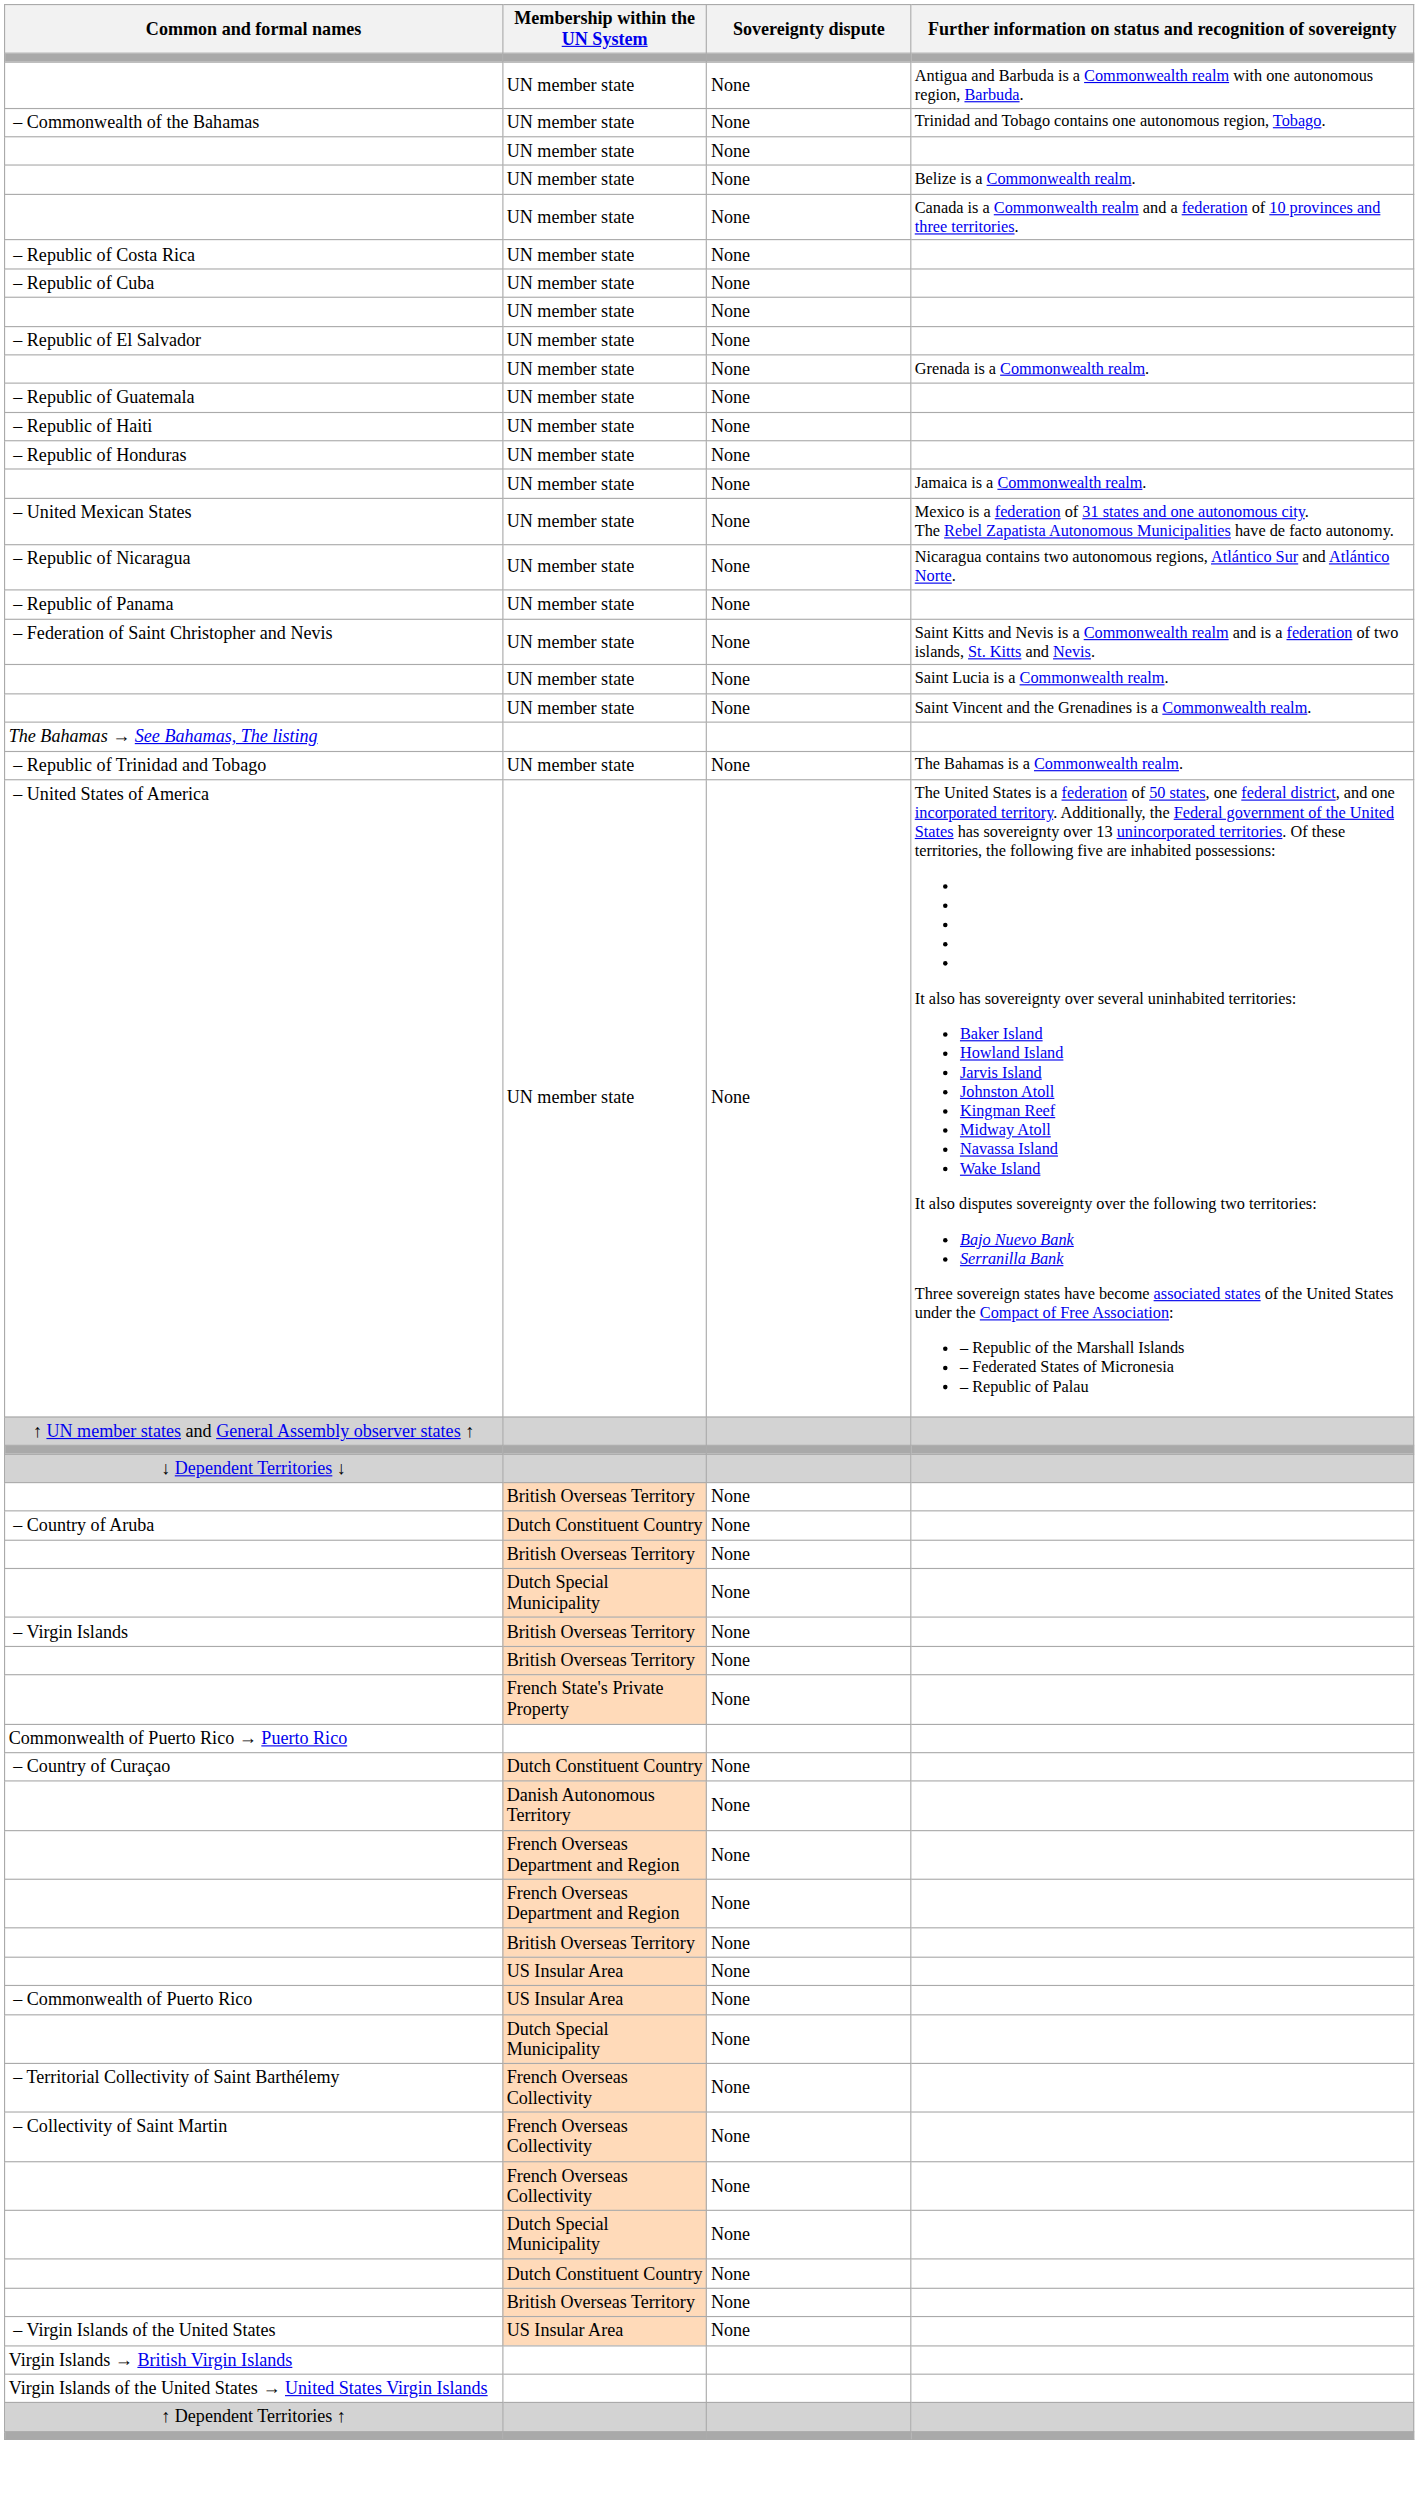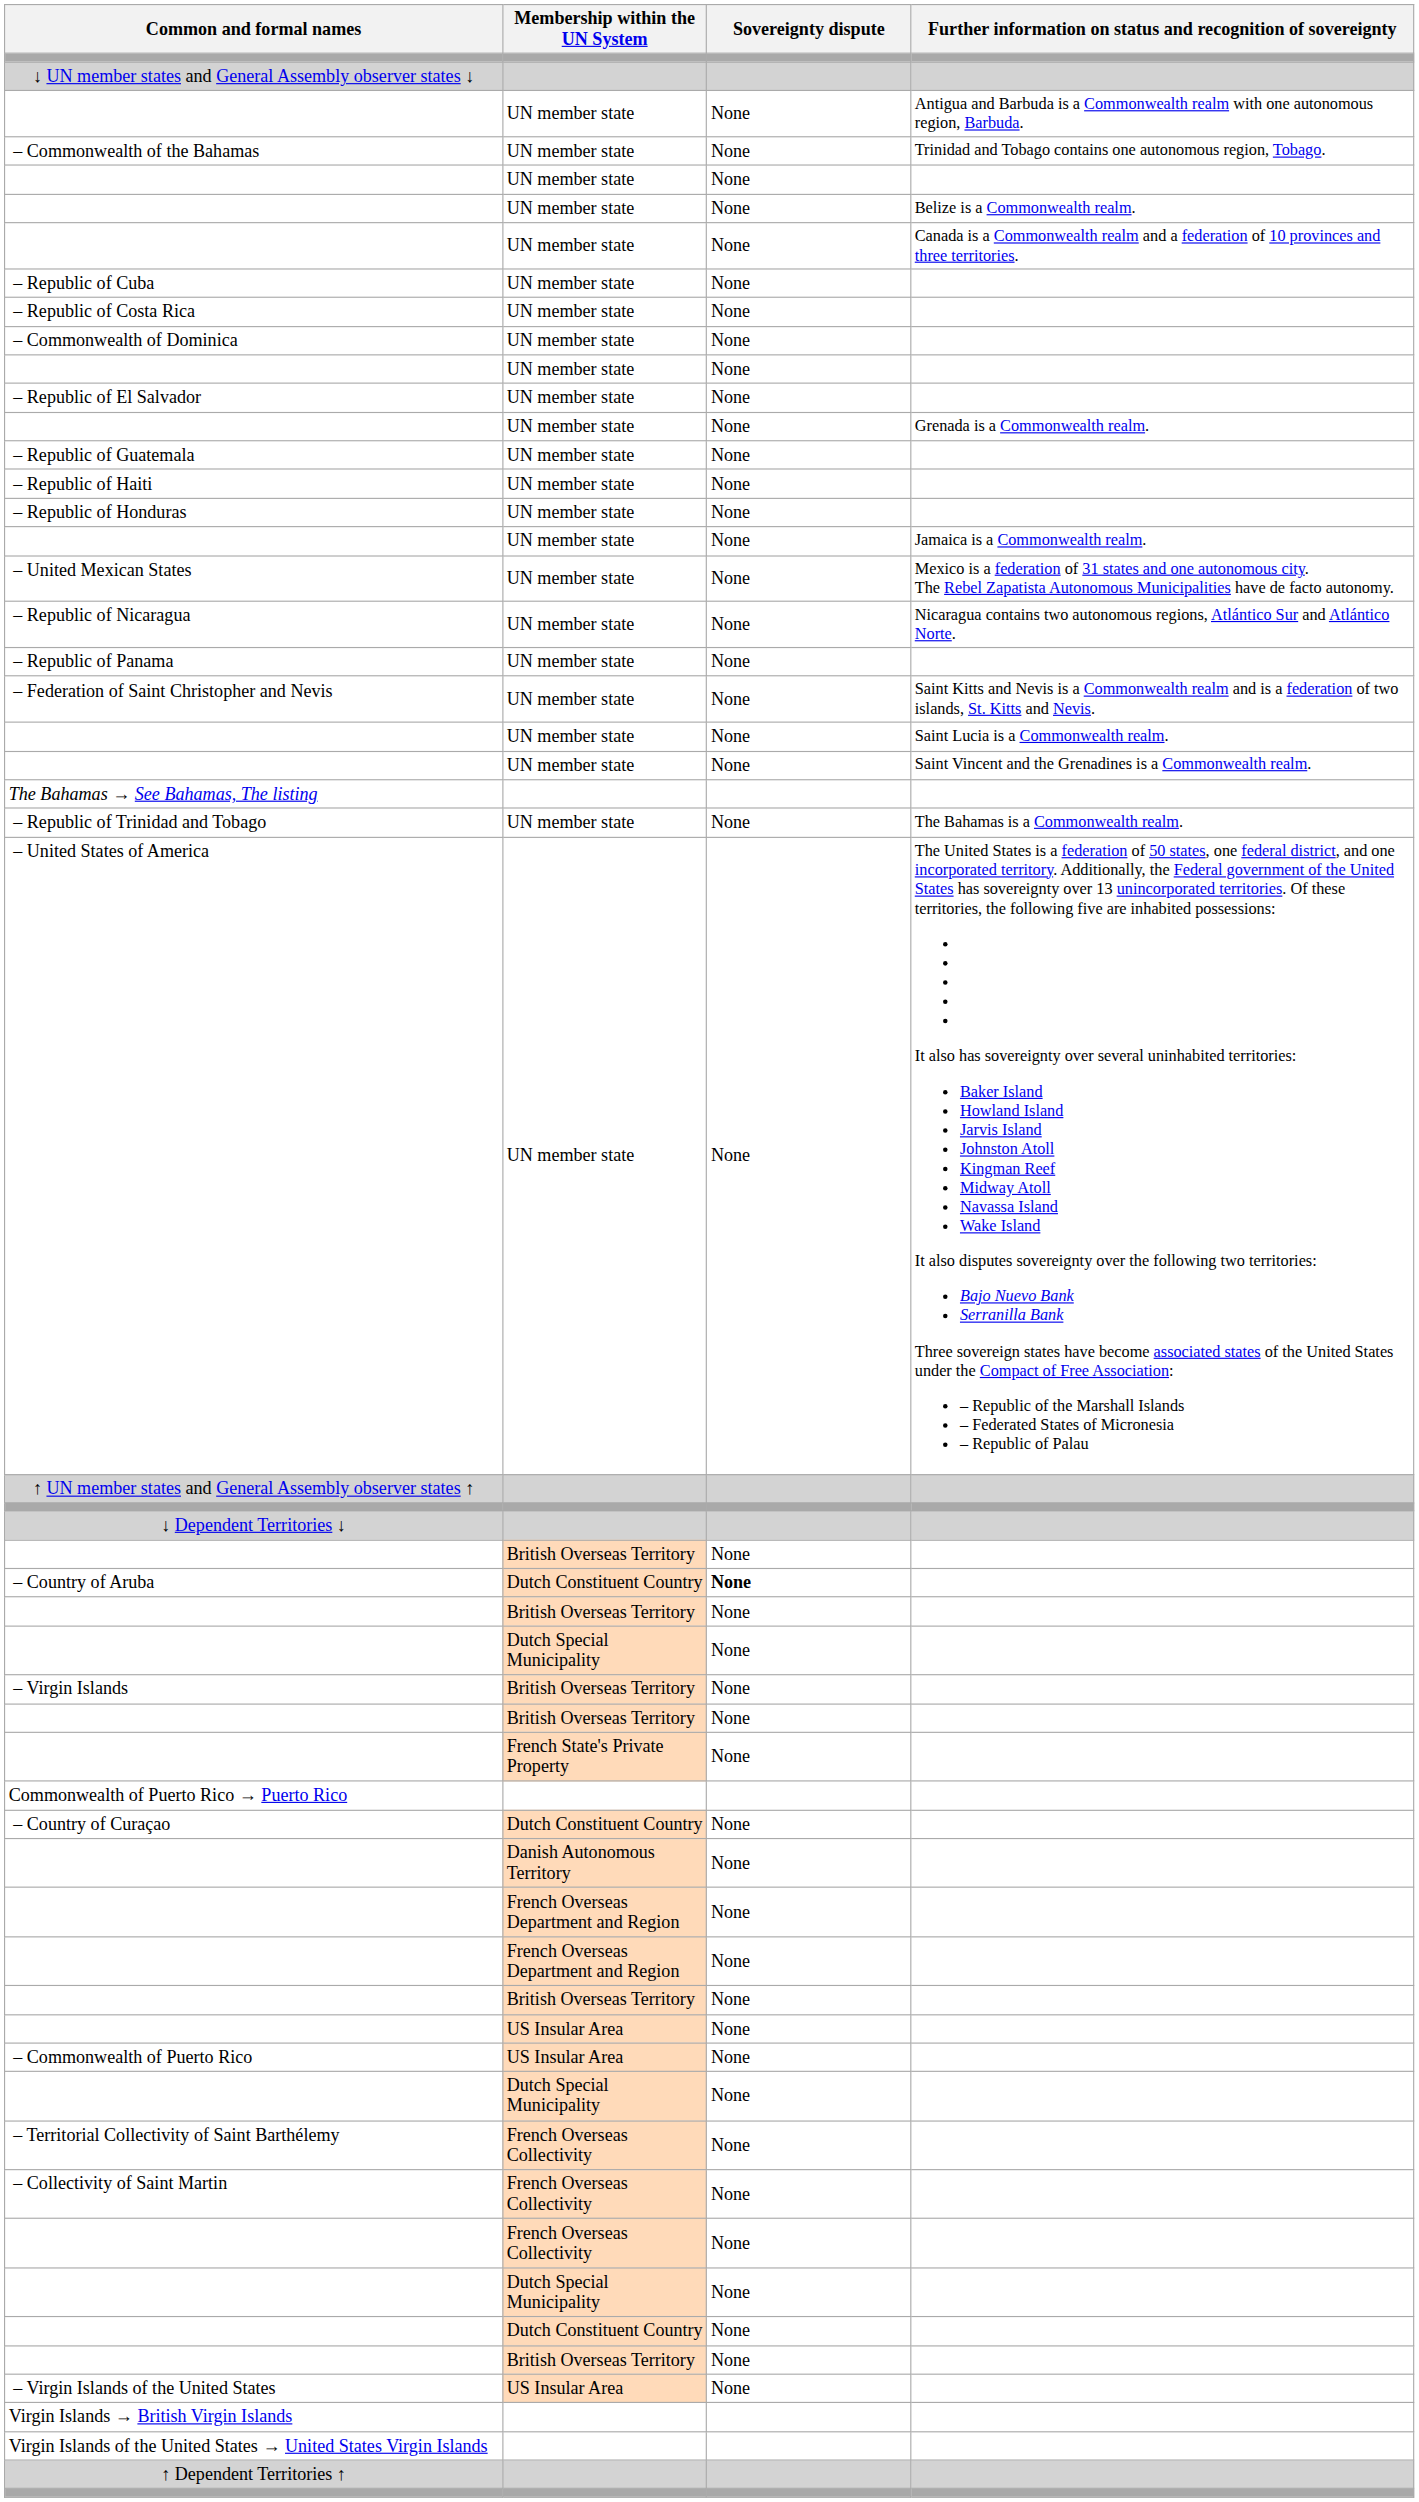+ row: (254, 76)
rows swapped: (102, 254) <-> (82, 282)
+ row: (123, 340)
(731, 1525) normal -> (731, 1582) bold
